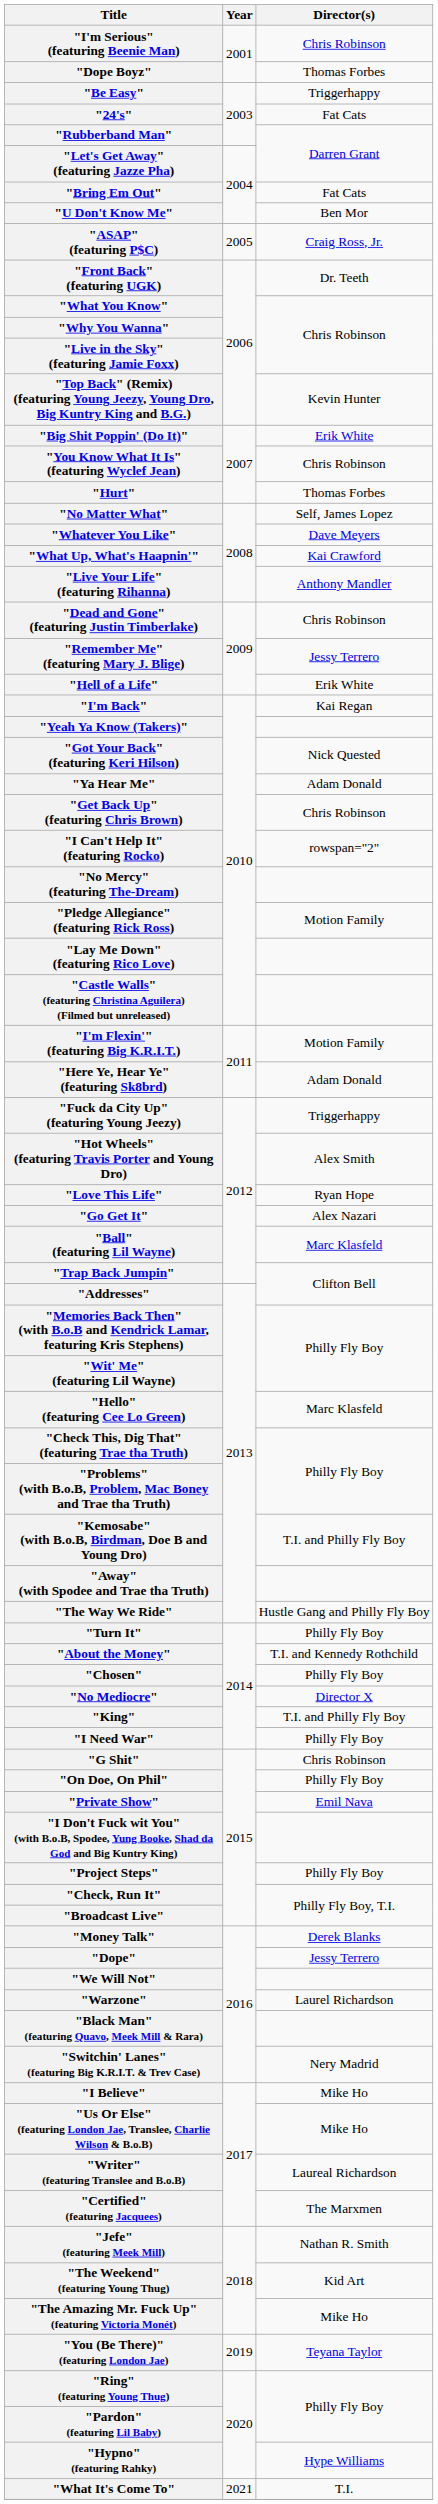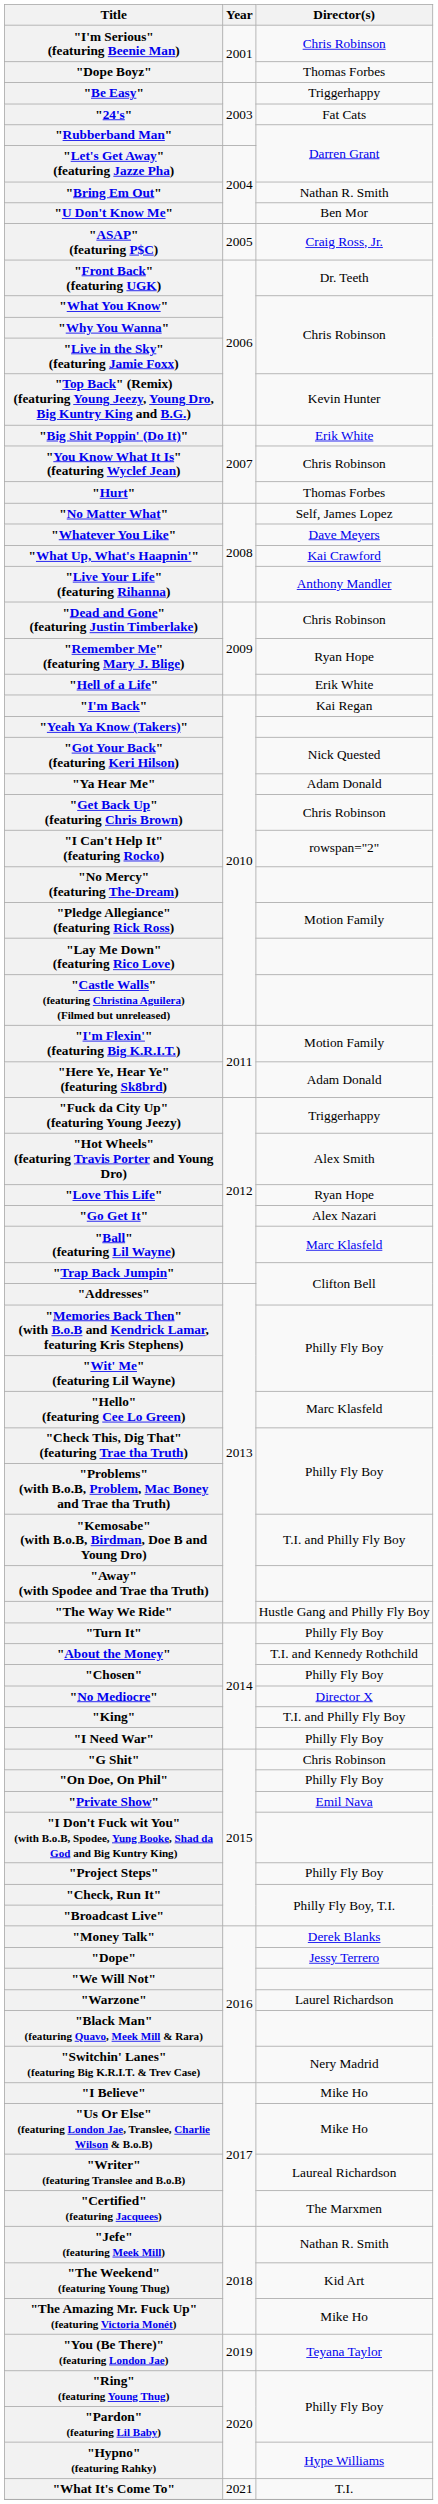(344, 192) Fat Cats -> (344, 192) Nathan R. Smith
(344, 656) Jessy Terrero -> (344, 656) Ryan Hope
